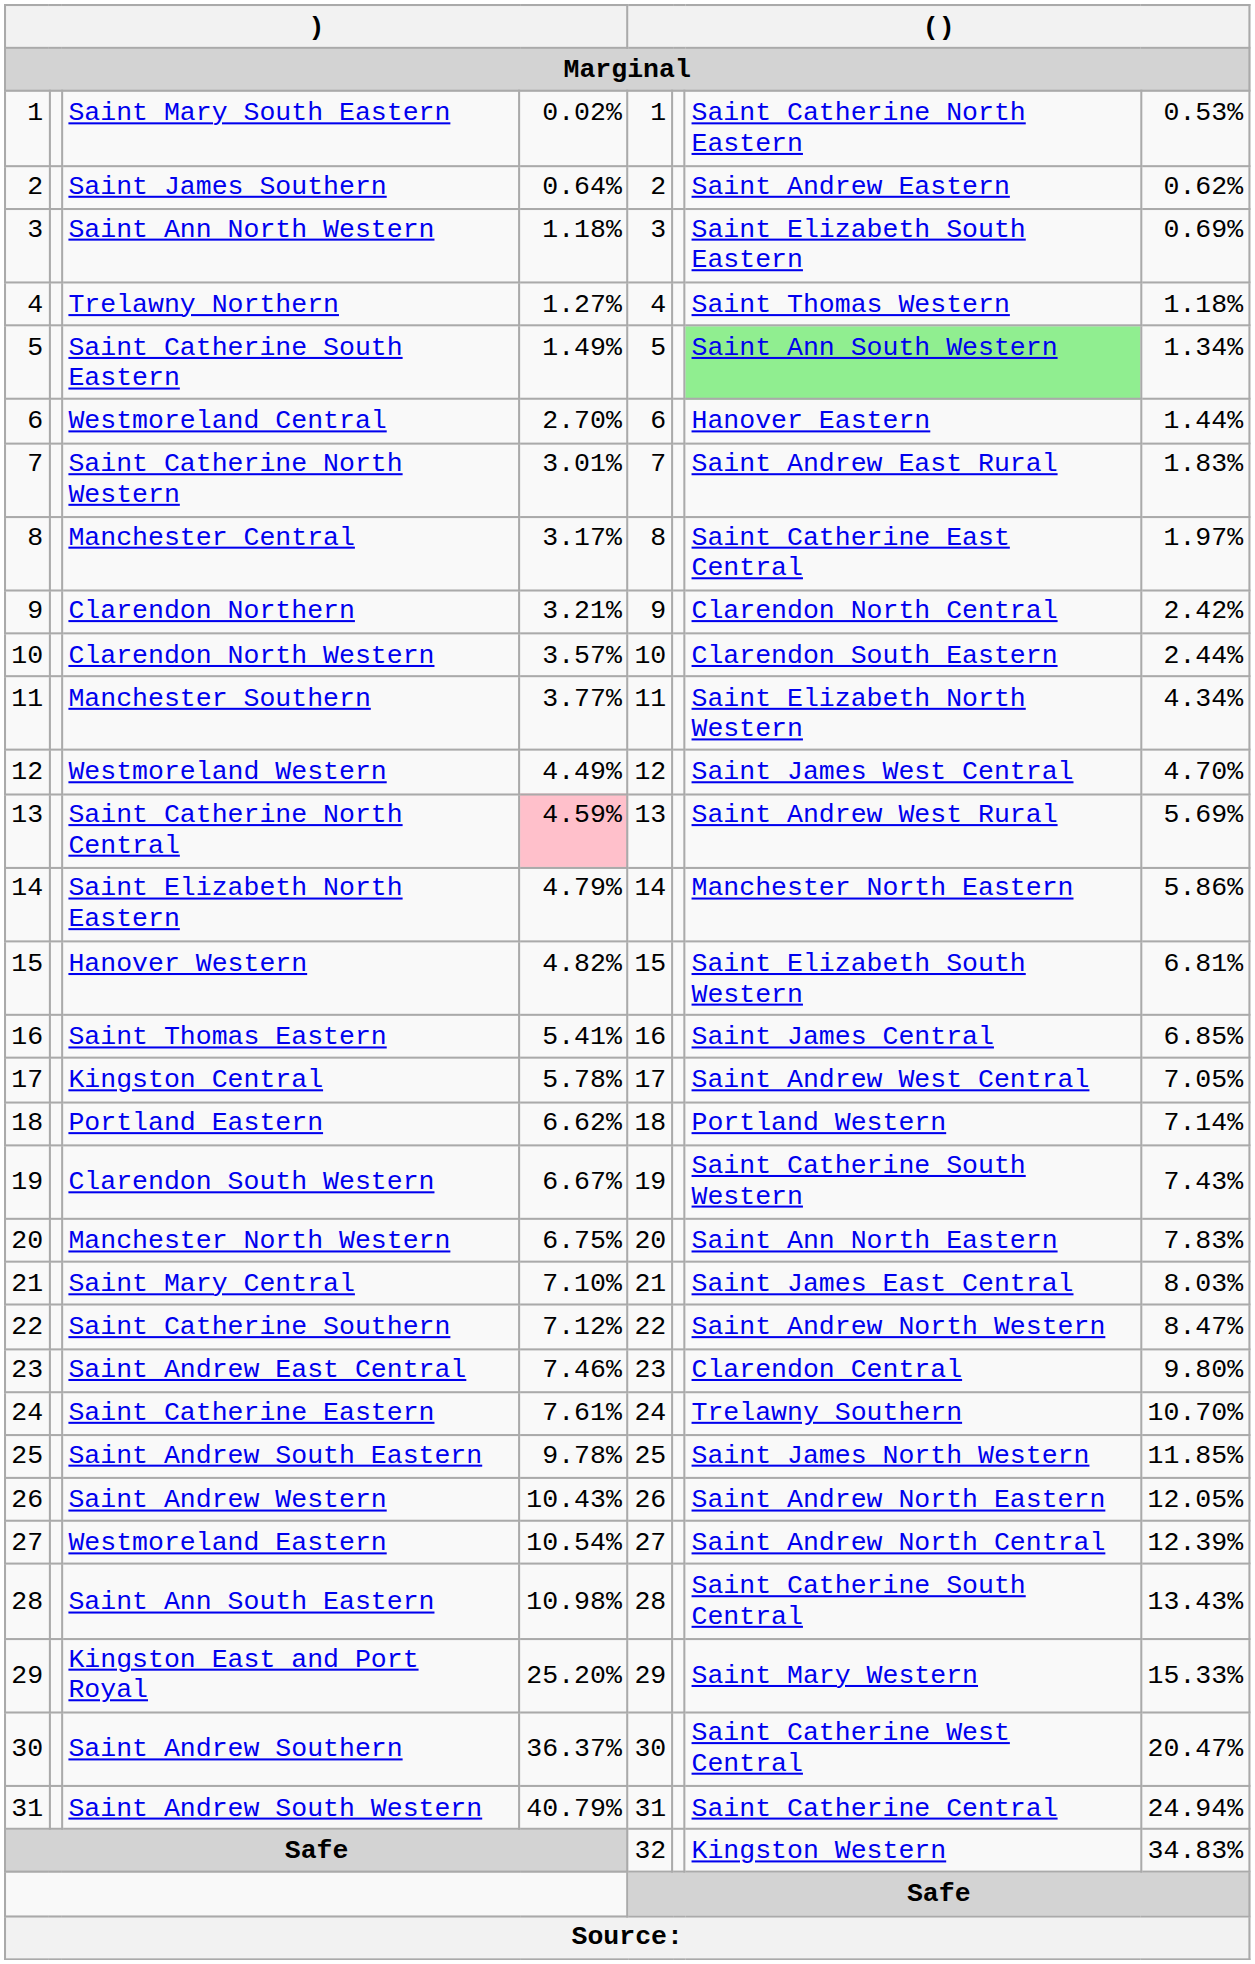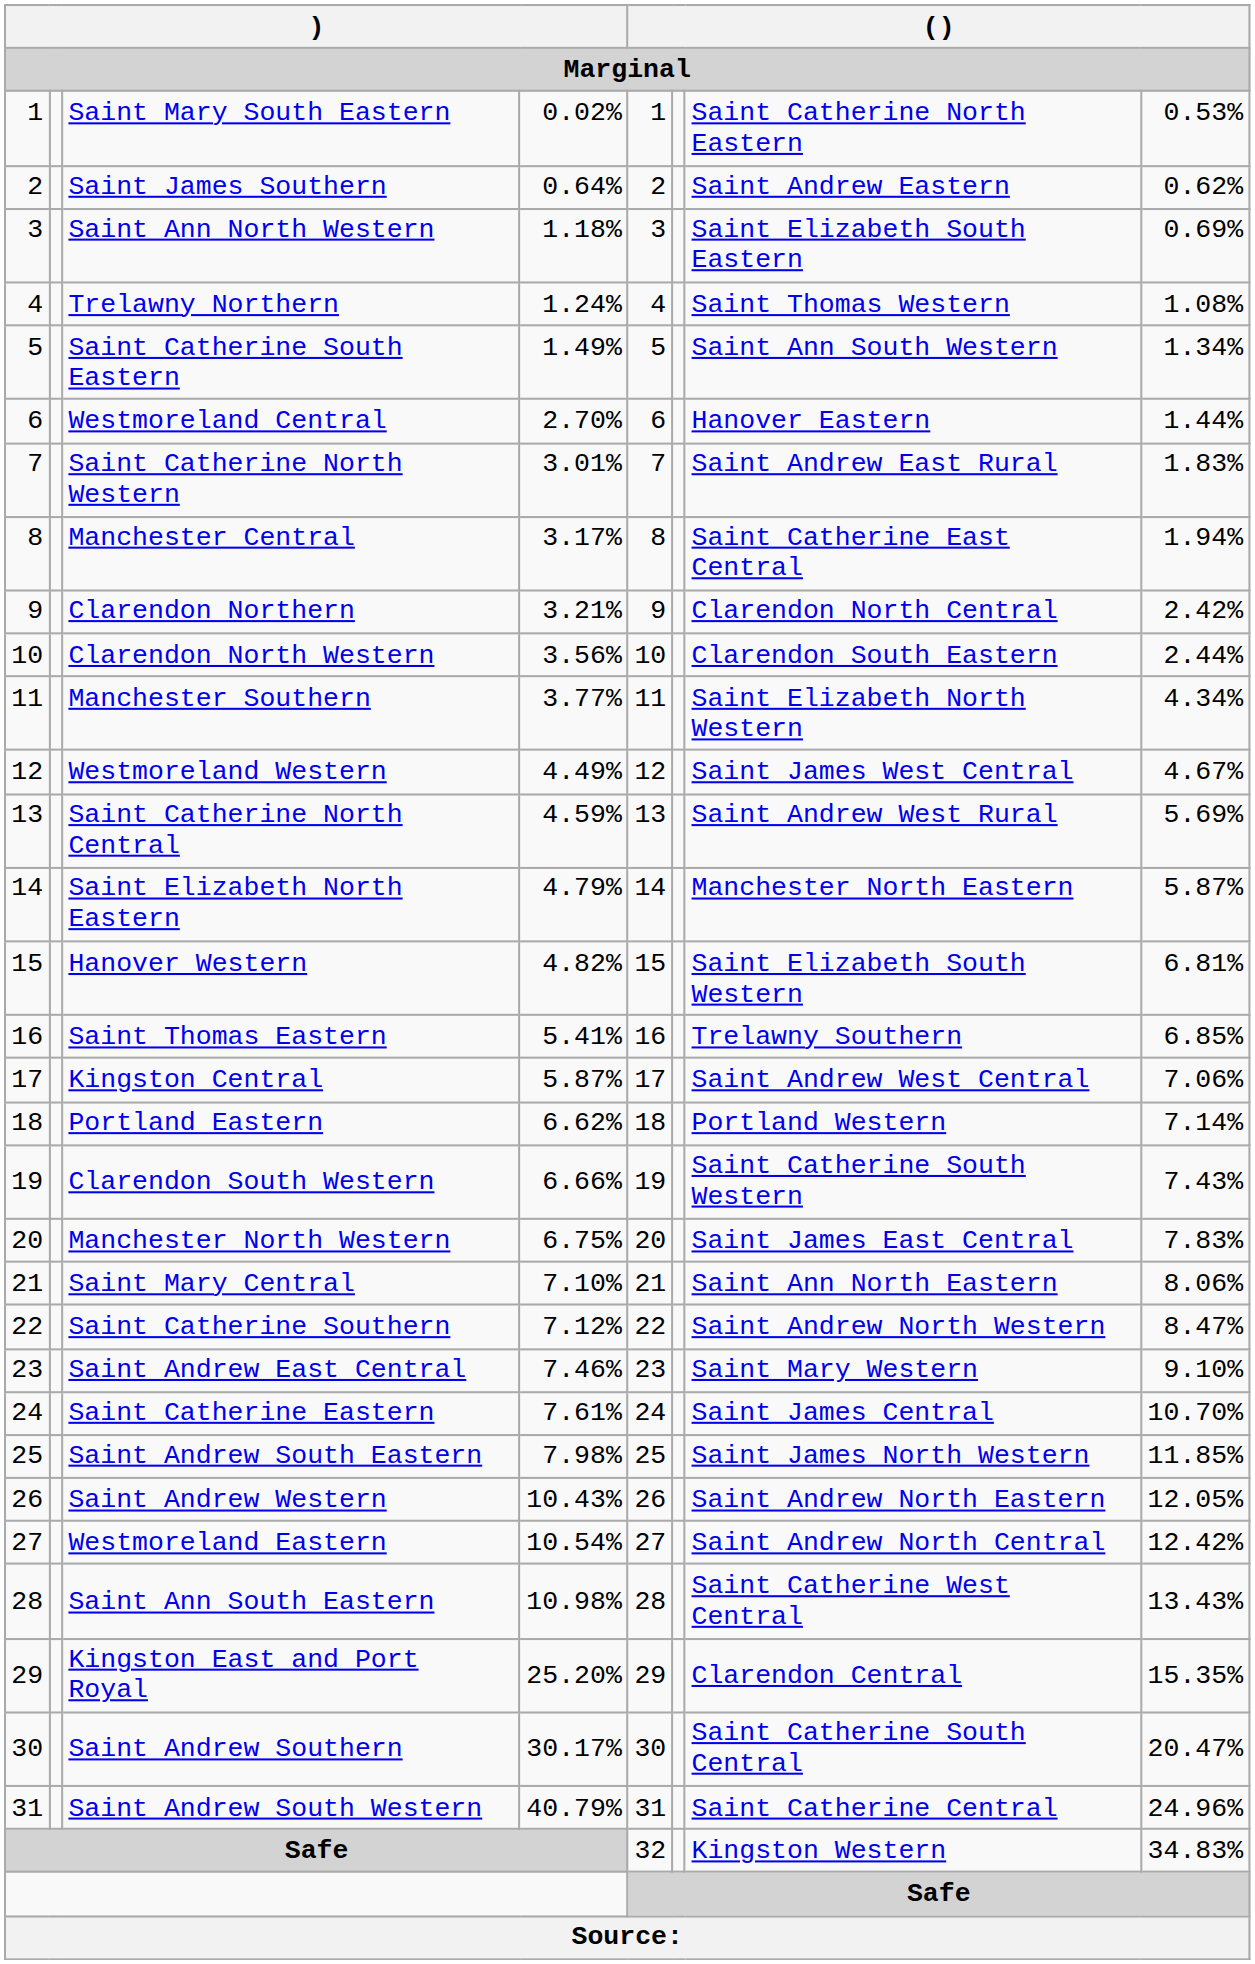(582, 304) 1.27% -> (582, 304) 1.24%
(1203, 304) 1.18% -> (1203, 304) 1.08%
(875, 347) lightgreen background -> (875, 347) no background
(1203, 538) 1.97% -> (1203, 538) 1.94%
(582, 655) 3.57% -> (582, 655) 3.56%
(1203, 772) 4.70% -> (1203, 772) 4.67%
(582, 815) pink background -> (582, 815) no background
(1203, 889) 5.86% -> (1203, 889) 5.87%
(843, 1037) Saint James Central -> (827, 1037) Trelawny Southern
(582, 1080) 5.78% -> (582, 1080) 5.87%
(1203, 1080) 7.05% -> (1203, 1080) 7.06%
(582, 1182) 6.67% -> (582, 1182) 6.66%
(875, 1240) Saint Ann North Eastern -> (883, 1240) Saint James East Central
(883, 1284) Saint James East Central -> (875, 1284) Saint Ann North Eastern
(1203, 1284) 8.03% -> (1203, 1284) 8.06%
(827, 1370) Clarendon Central -> (835, 1370) Saint Mary Western
(1203, 1370) 9.80% -> (1203, 1370) 9.10%
(827, 1413) Trelawny Southern -> (843, 1413) Saint James Central
(582, 1456) 9.78% -> (582, 1456) 7.98%
(1195, 1543) 12.39% -> (1195, 1543) 12.42%
(859, 1601) Saint Catherine South Central -> (851, 1601) Saint Catherine West Central
(835, 1675) Saint Mary Western -> (827, 1675) Clarendon Central
(1195, 1675) 15.33% -> (1195, 1675) 15.35%
(574, 1749) 36.37% -> (574, 1749) 30.17%
(851, 1749) Saint Catherine West Central -> (859, 1749) Saint Catherine South Central
(1195, 1808) 24.94% -> (1195, 1808) 24.96%
